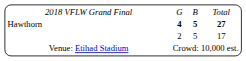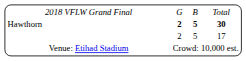(179, 24) 4 -> (179, 24) 2
(221, 24) 27 -> (221, 24) 30
